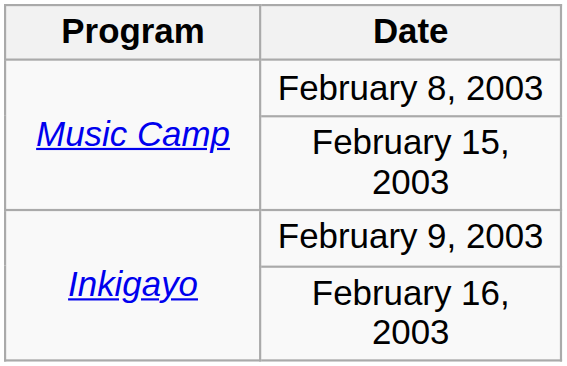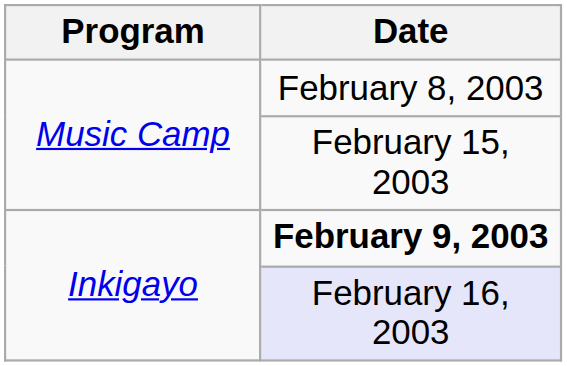(411, 237) normal -> (411, 237) bold
(411, 312) no background -> (411, 312) lavender background
